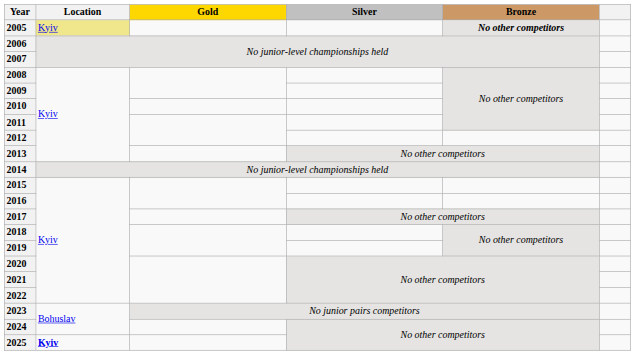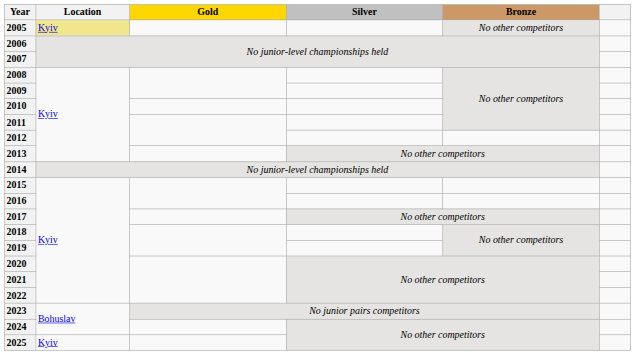(521, 28) bold -> (521, 28) normal
(48, 342) bold -> (48, 342) normal
